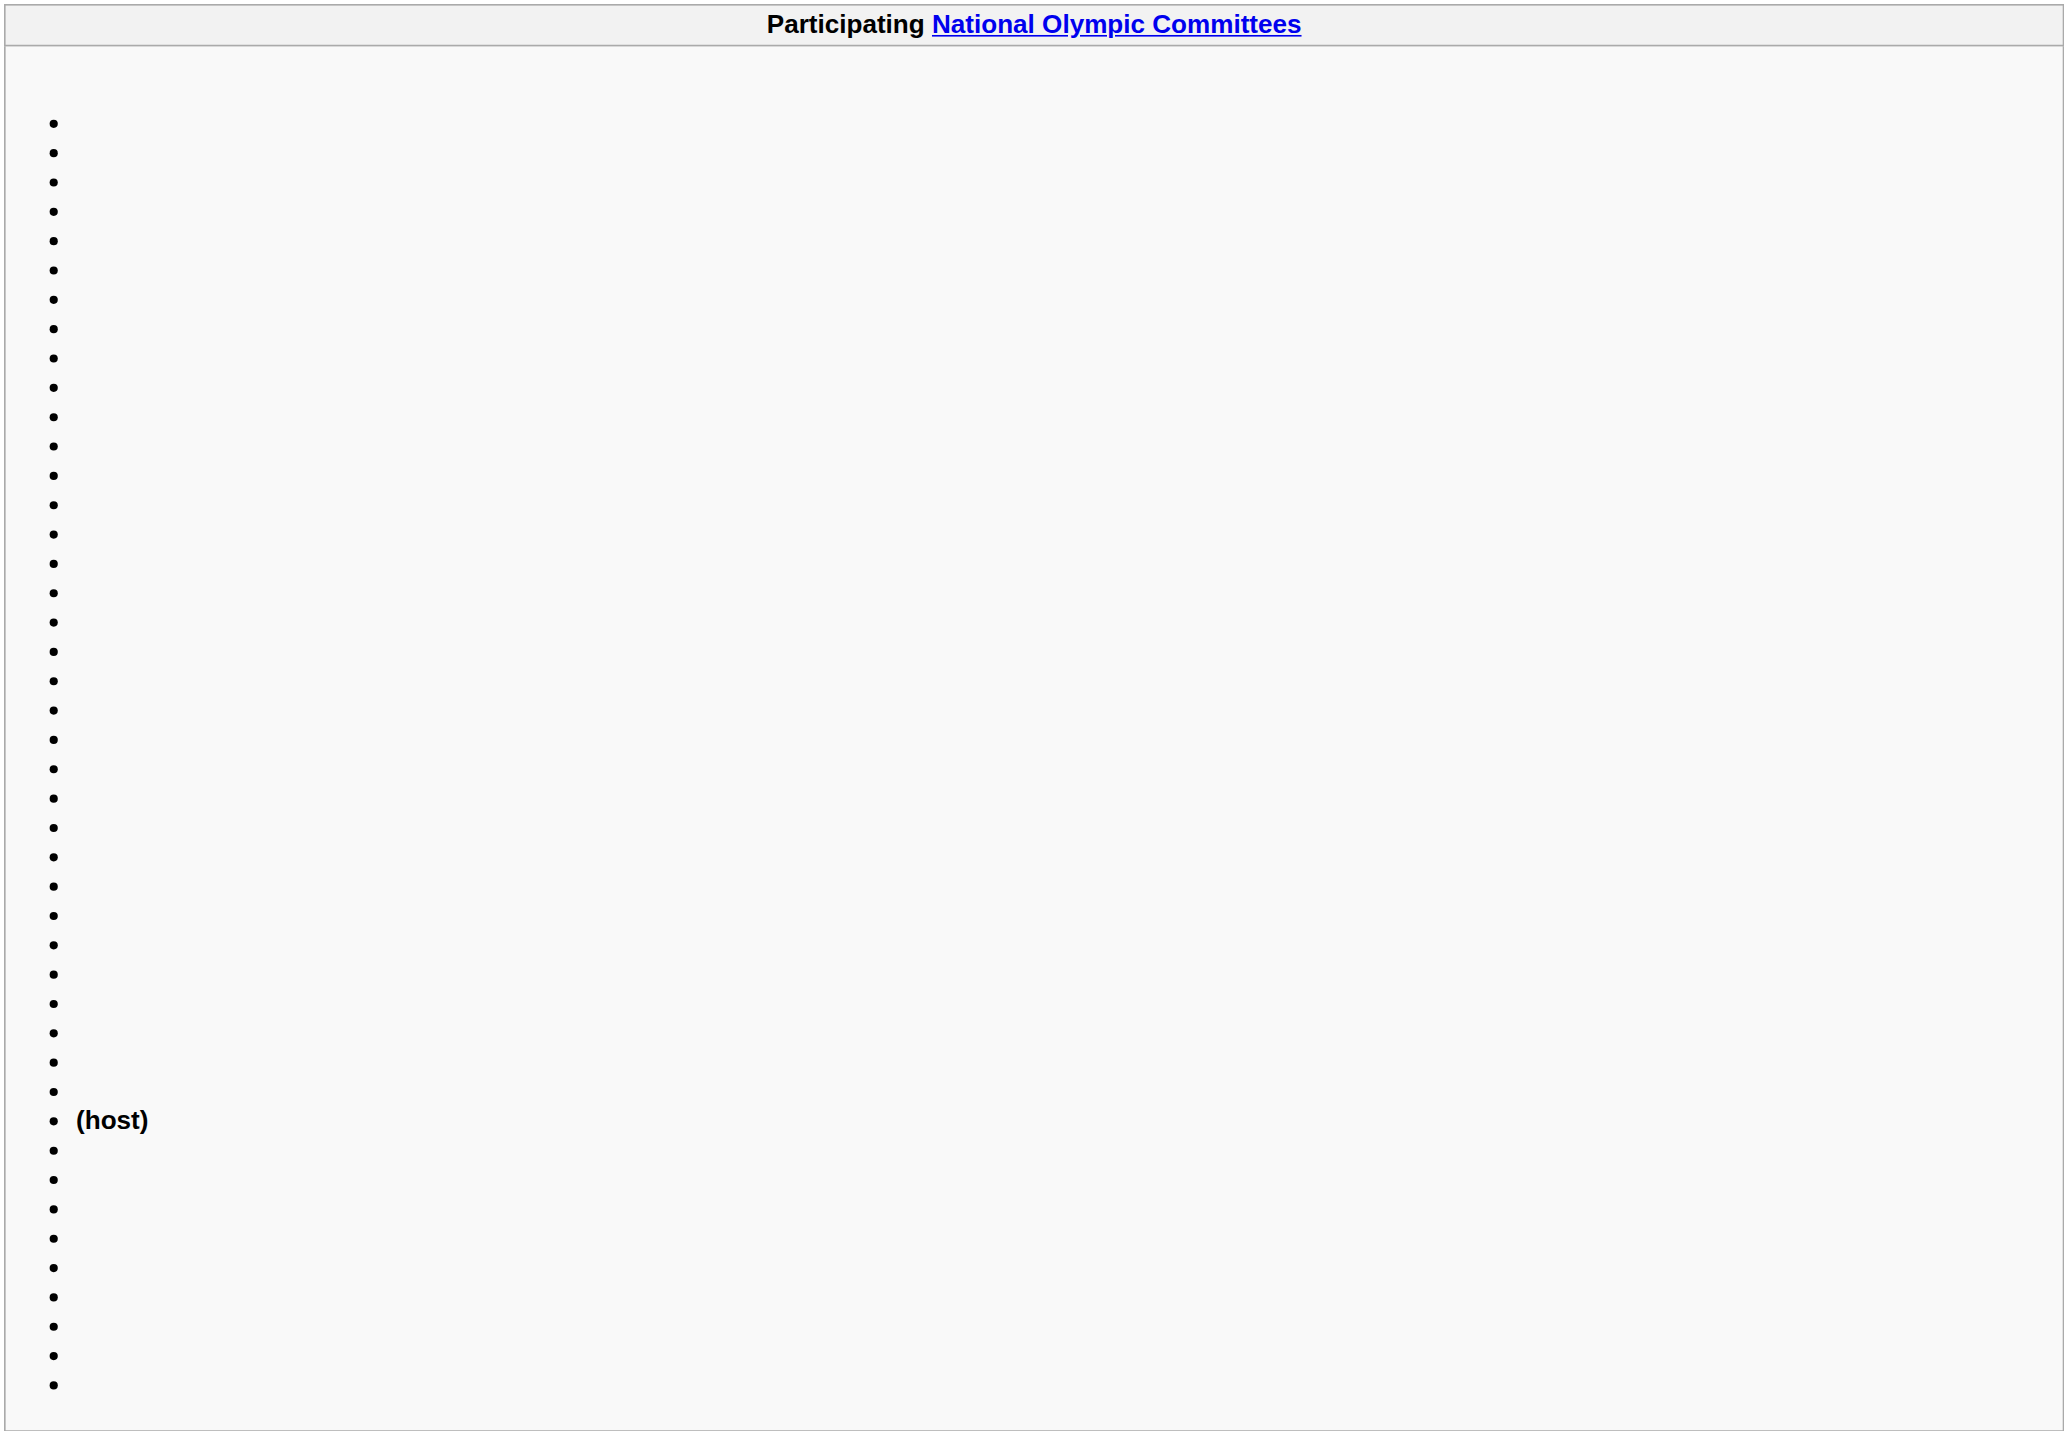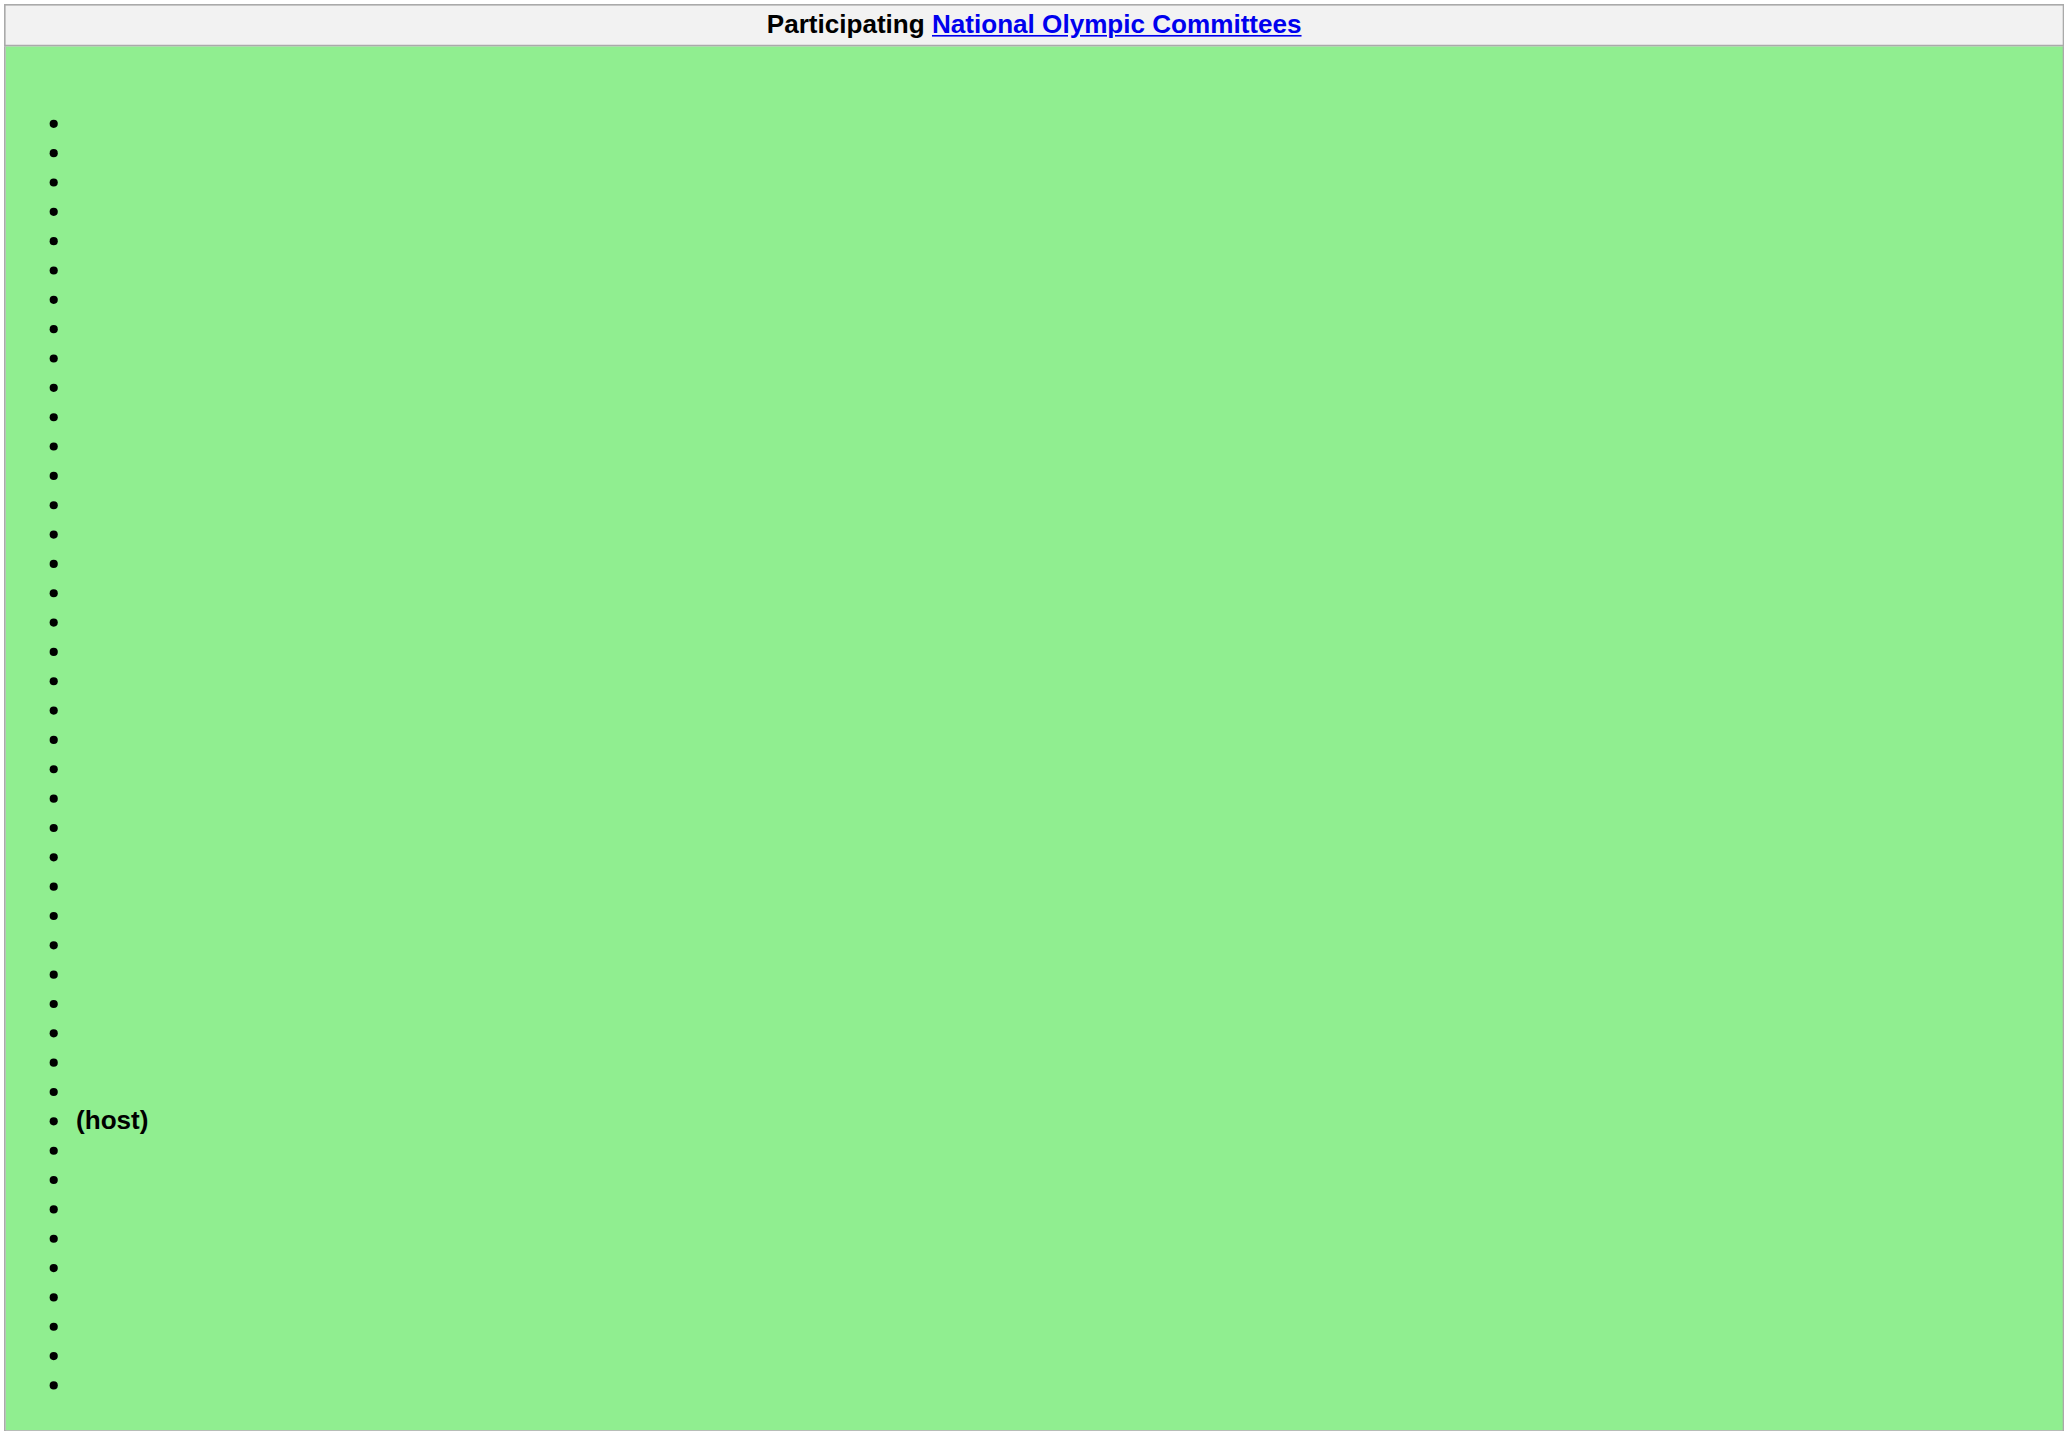(1034, 753) no background -> (1034, 753) lightgreen background
